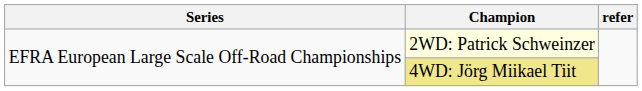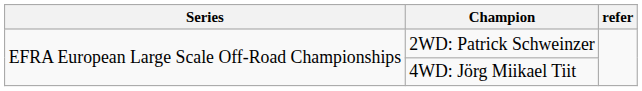(502, 43) lightyellow background -> (502, 43) no background
(493, 71) khaki background -> (493, 71) no background
